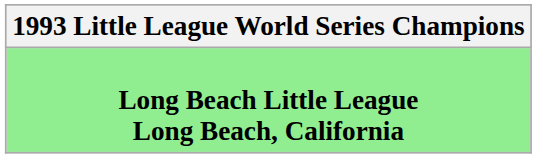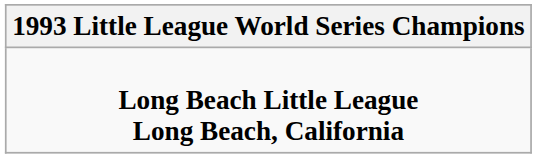(268, 115) lightgreen background -> (268, 115) no background
